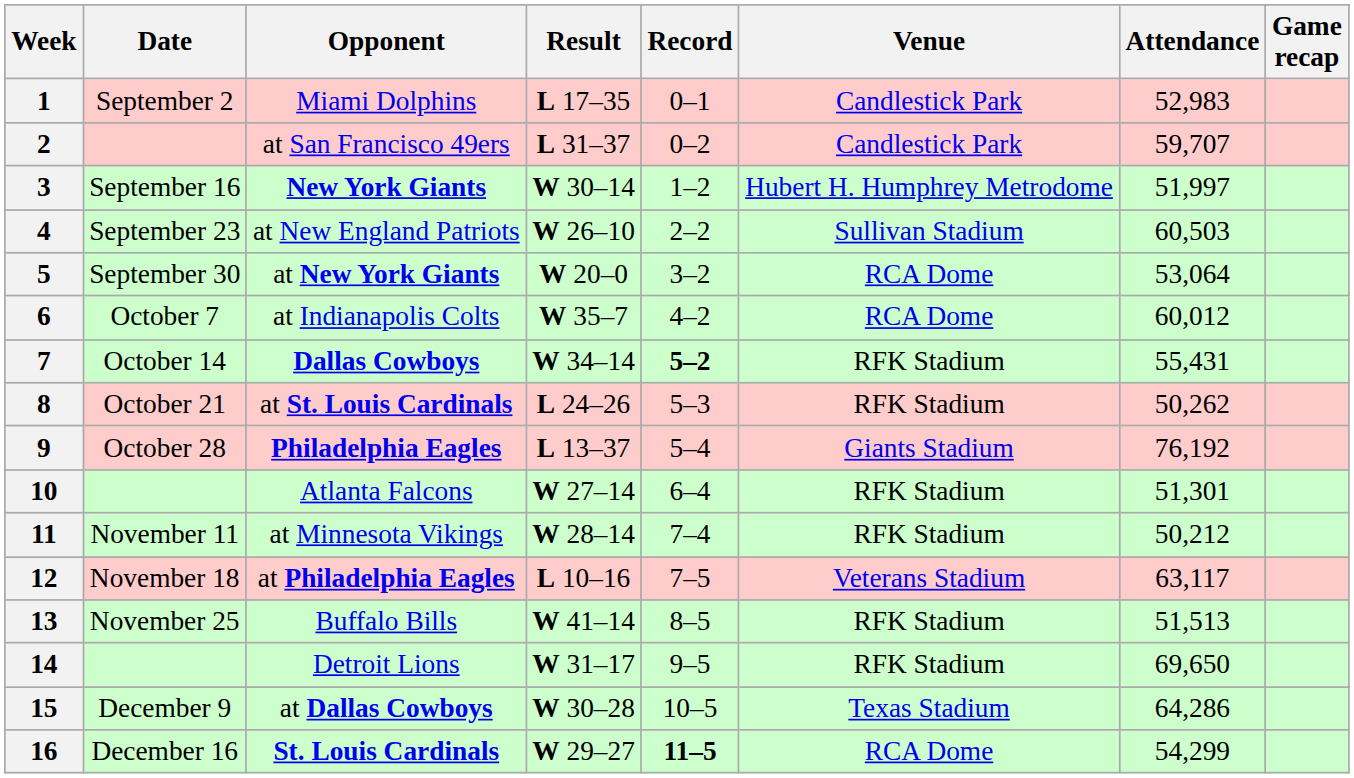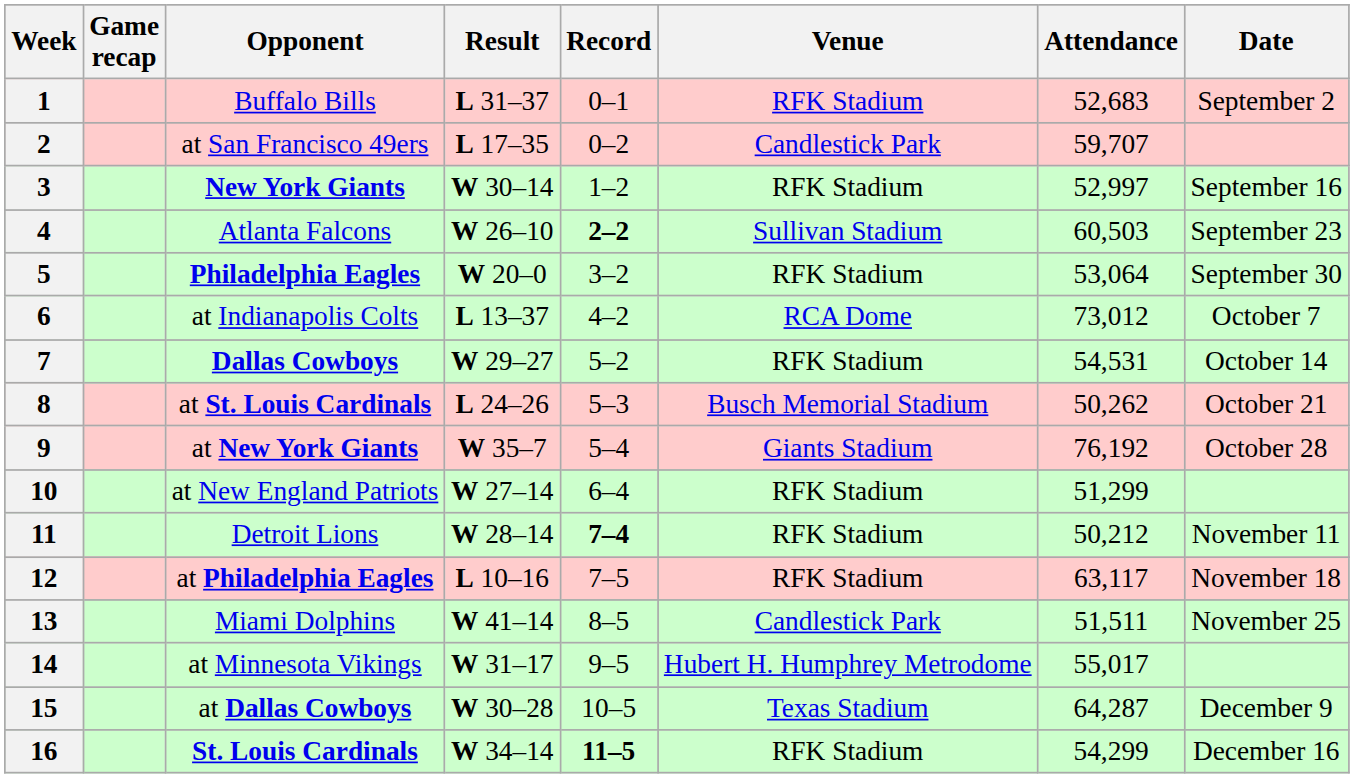columns swapped: (165, 41) <-> (1307, 41)
(386, 100) Miami Dolphins -> (305, 100) Buffalo Bills
(584, 100) L 17–35 -> (502, 100) L 31–37
(929, 100) Candlestick Park -> (848, 100) RFK Stadium
(1192, 100) 52,983 -> (1111, 100) 52,683
(584, 143) L 31–37 -> (502, 143) L 17–35
(929, 187) Hubert H. Humphrey Metrodome -> (848, 187) RFK Stadium
(1192, 187) 51,997 -> (1111, 187) 52,997
(386, 230) at New England Patriots -> (305, 230) Atlanta Falcons
(690, 230) normal -> (609, 230) bold
(386, 273) at New York Giants -> (305, 273) Philadelphia Eagles
(929, 273) RCA Dome -> (848, 273) RFK Stadium
(584, 317) W 35–7 -> (502, 317) L 13–37
(1192, 317) 60,012 -> (1111, 317) 73,012
(584, 360) W 34–14 -> (502, 360) W 29–27
(690, 360) bold -> (609, 360) normal
(1192, 360) 55,431 -> (1111, 360) 54,531
(929, 404) RFK Stadium -> (848, 404) Busch Memorial Stadium
(386, 447) Philadelphia Eagles -> (305, 447) at New York Giants
(584, 447) L 13–37 -> (502, 447) W 35–7
(386, 490) Atlanta Falcons -> (305, 490) at New England Patriots
(1192, 490) 51,301 -> (1111, 490) 51,299
(386, 534) at Minnesota Vikings -> (305, 534) Detroit Lions
(690, 534) normal -> (609, 534) bold
(929, 577) Veterans Stadium -> (848, 577) RFK Stadium
(386, 621) Buffalo Bills -> (305, 621) Miami Dolphins
(929, 621) RFK Stadium -> (848, 621) Candlestick Park
(1192, 621) 51,513 -> (1111, 621) 51,511
(386, 664) Detroit Lions -> (305, 664) at Minnesota Vikings
(929, 664) RFK Stadium -> (848, 664) Hubert H. Humphrey Metrodome
(1192, 664) 69,650 -> (1111, 664) 55,017
(1192, 707) 64,286 -> (1111, 707) 64,287
(584, 751) W 29–27 -> (502, 751) W 34–14
(929, 751) RCA Dome -> (848, 751) RFK Stadium
